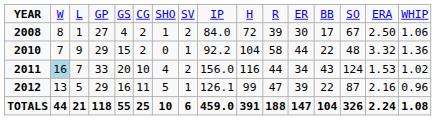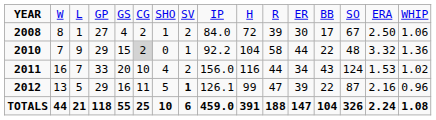(143, 51) no background -> (143, 51) lightgrey background
(60, 69) lightblue background -> (60, 69) no background
(188, 87) normal -> (188, 87) bold
